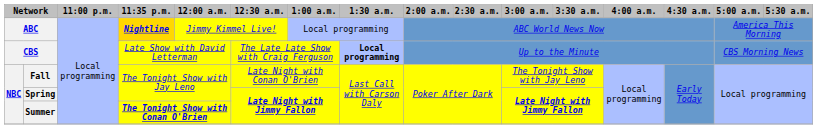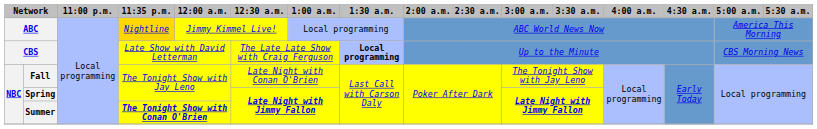(146, 29) bold -> (146, 29) normal
